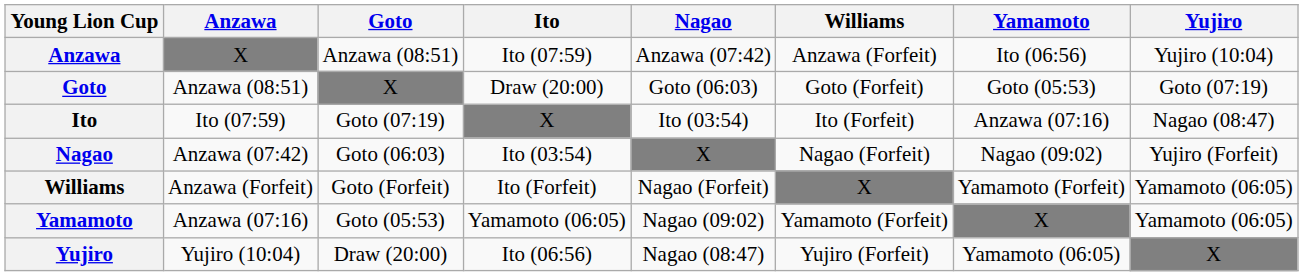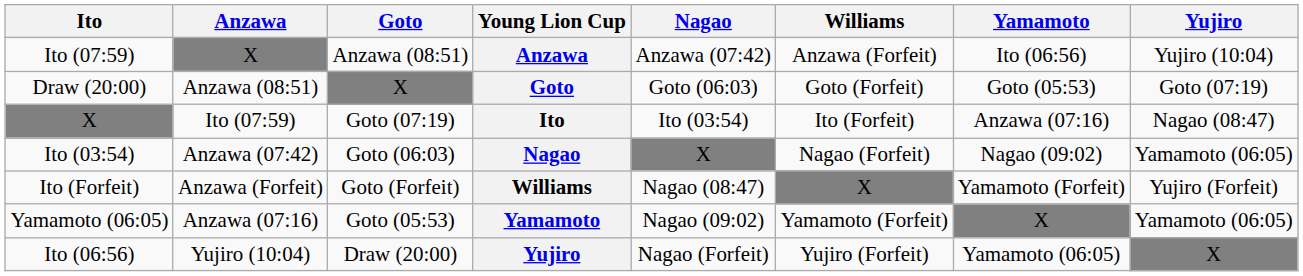columns swapped: (84, 21) <-> (547, 21)
(1214, 154) Yujiro (Forfeit) -> (1214, 154) Yamamoto (06:05)
(703, 187) Nagao (Forfeit) -> (703, 187) Nagao (08:47)
(1214, 187) Yamamoto (06:05) -> (1214, 187) Yujiro (Forfeit)
(703, 253) Nagao (08:47) -> (703, 253) Nagao (Forfeit)
